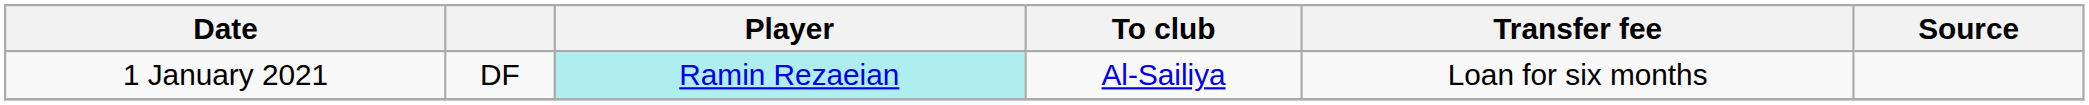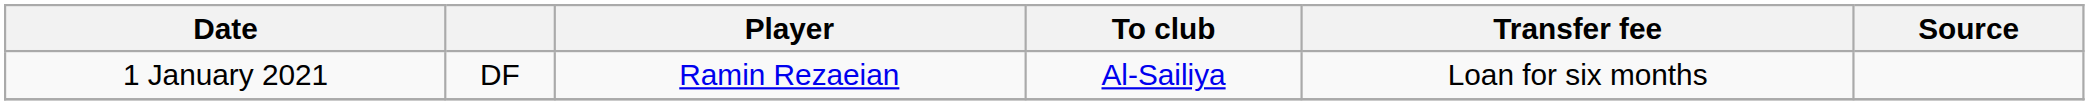(789, 75) paleturquoise background -> (789, 75) no background
